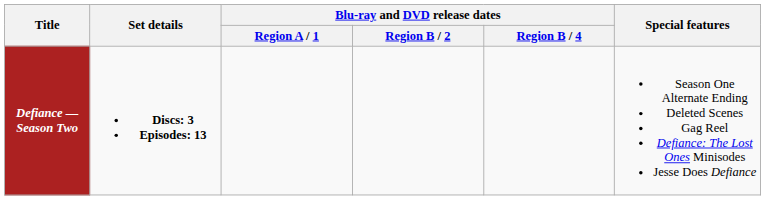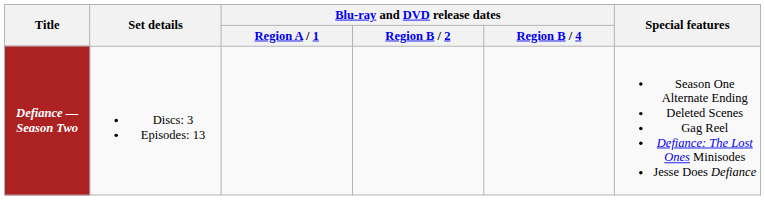(156, 128) bold -> (156, 128) normal
